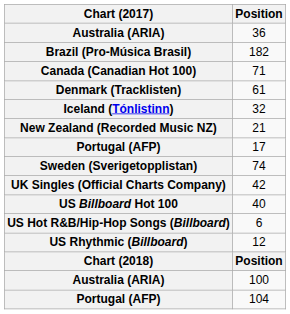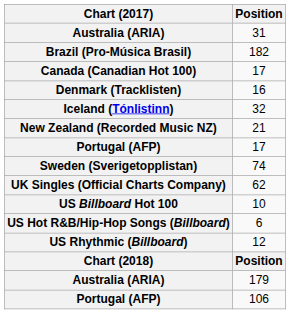(259, 33) 36 -> (259, 33) 31
(259, 71) 71 -> (259, 71) 17
(259, 90) 61 -> (259, 90) 16
(259, 185) 42 -> (259, 185) 62
(259, 204) 40 -> (259, 204) 10
(259, 280) 100 -> (259, 280) 179
(259, 299) 104 -> (259, 299) 106
